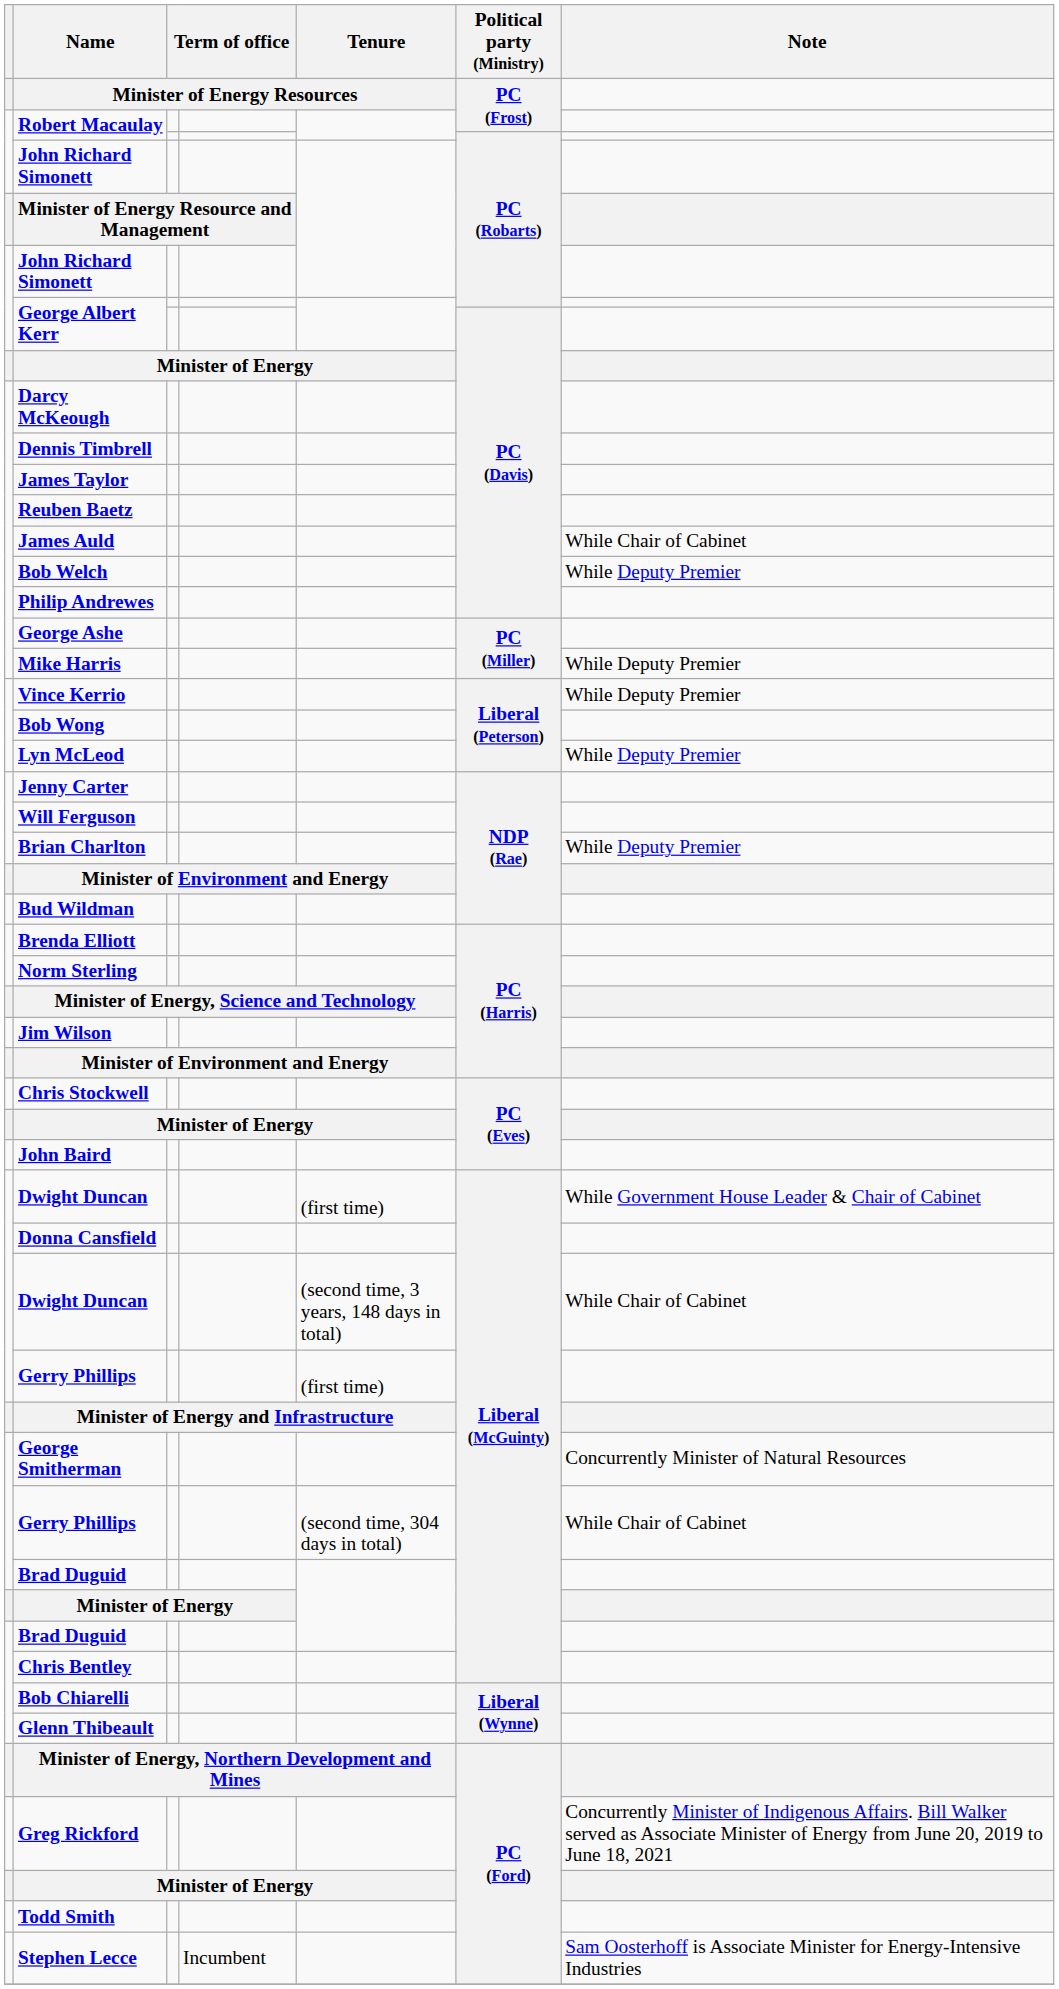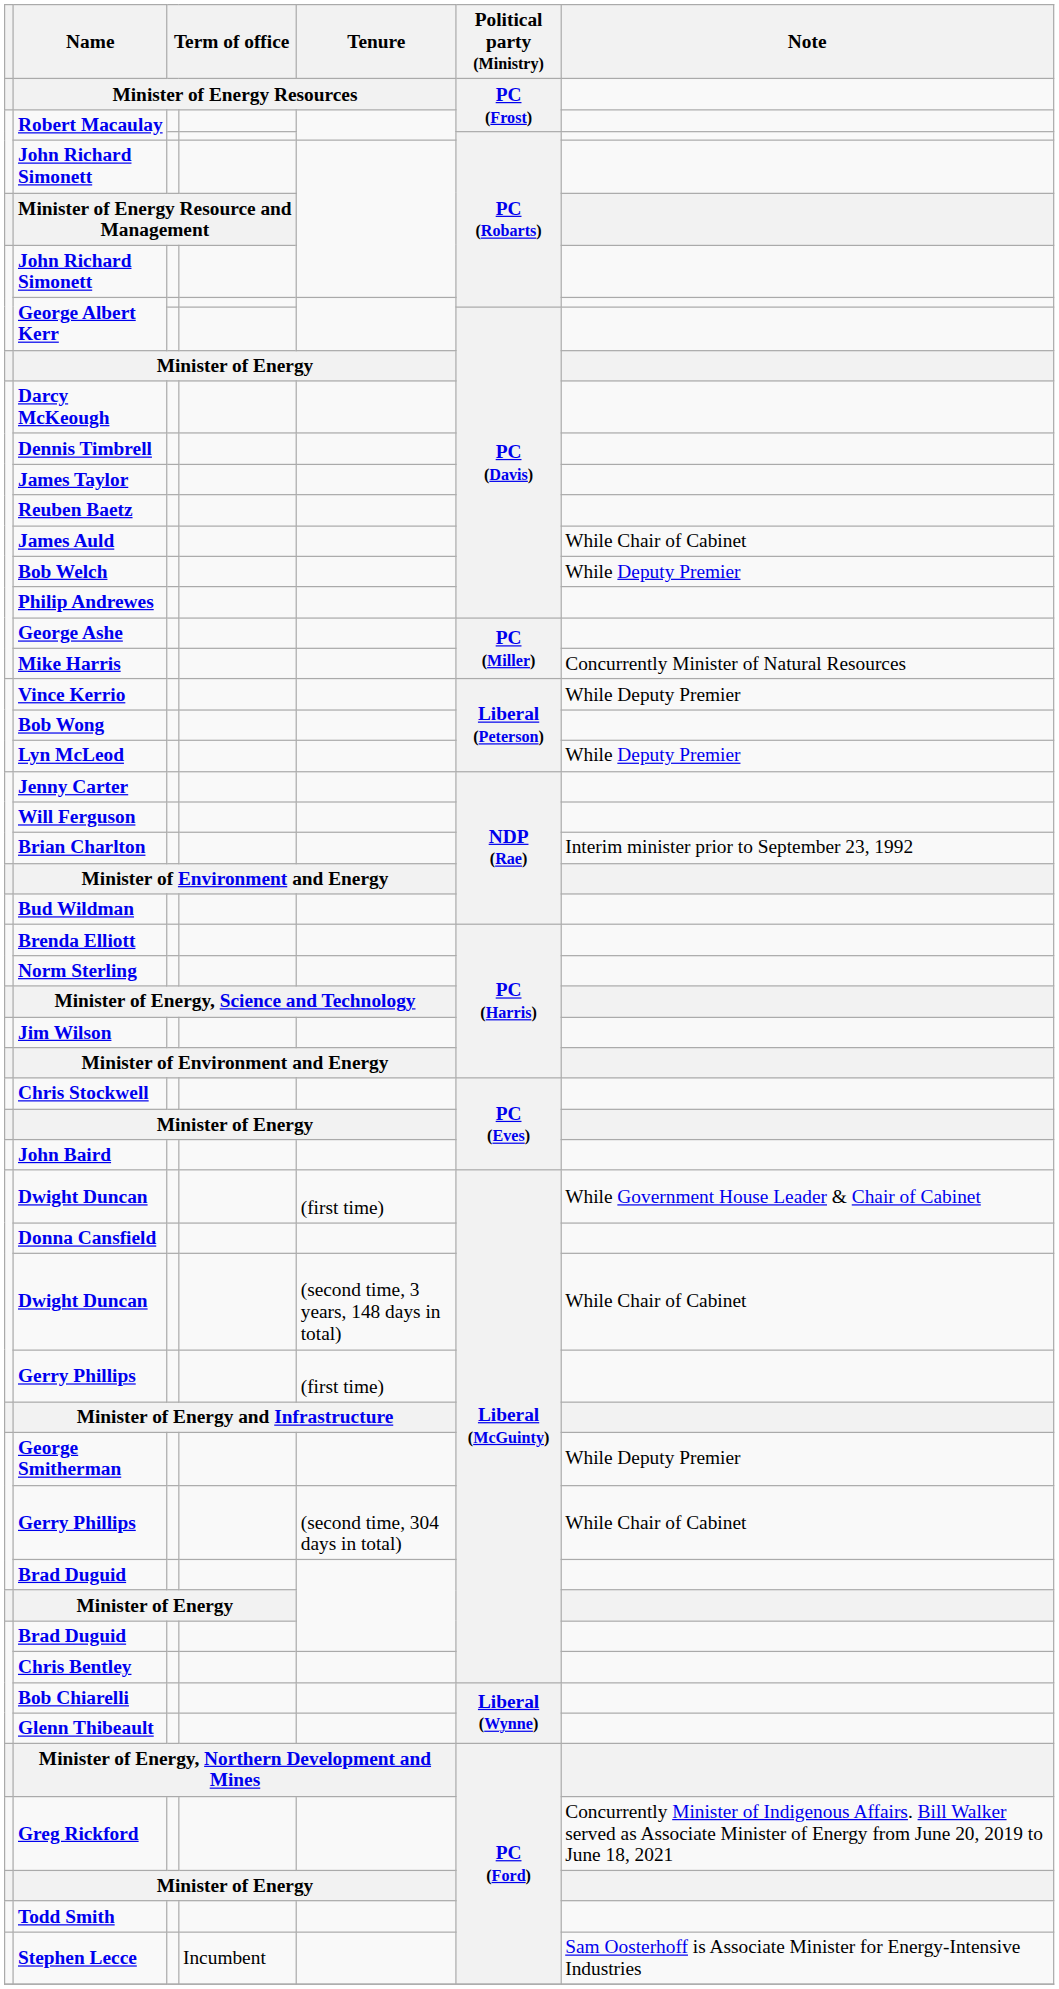(653, 663) While Deputy Premier -> (736, 663) Concurrently Minister of Natural Resources
(653, 847) While Deputy Premier -> (739, 847) Interim minister prior to September 23, 1992
(736, 1458) Concurrently Minister of Natural Resources -> (653, 1458) While Deputy Premier
